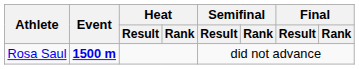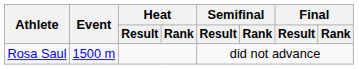(94, 54) bold -> (94, 54) normal
